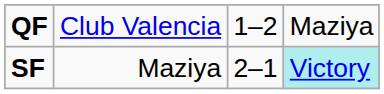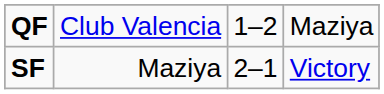(330, 68) paleturquoise background -> (330, 68) no background
